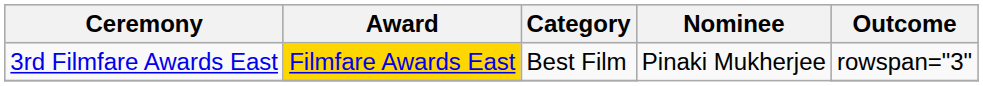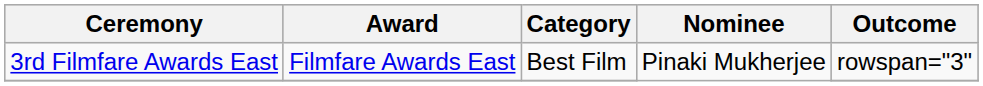(402, 62) gold background -> (402, 62) no background
